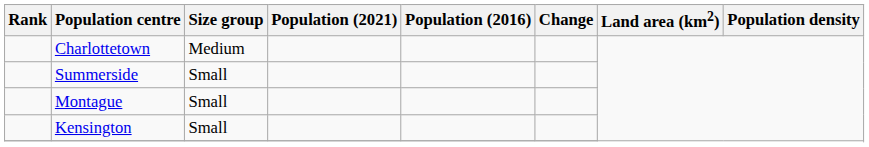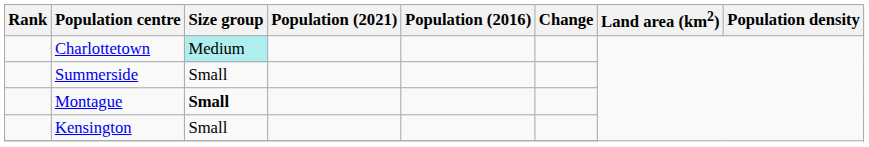(217, 48) no background -> (217, 48) paleturquoise background
(208, 101) normal -> (209, 101) bold
